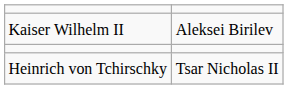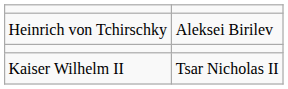(66, 29) Kaiser Wilhelm II -> (88, 29) Heinrich von Tchirschky
(88, 69) Heinrich von Tchirschky -> (66, 69) Kaiser Wilhelm II
